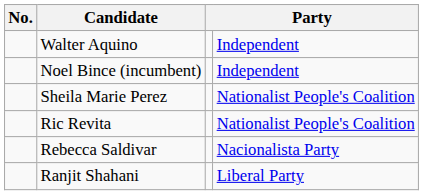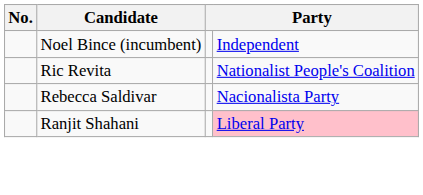- row: (89, 44)
- row: (104, 96)
(260, 176) no background -> (260, 123) pink background
